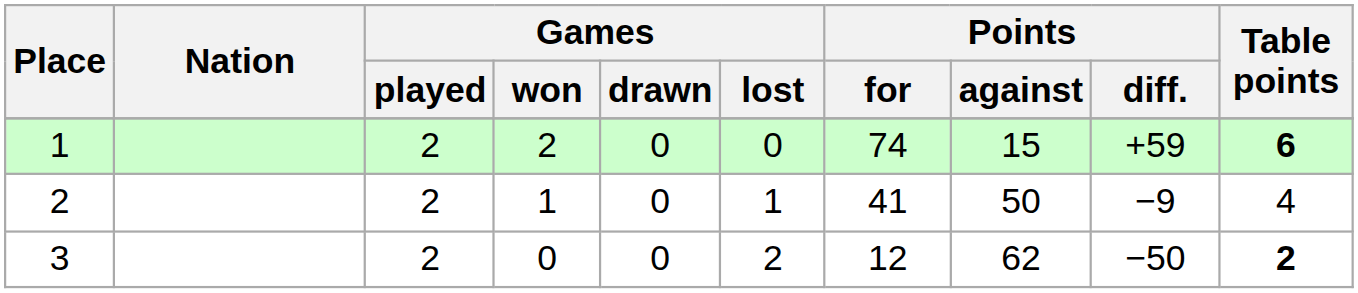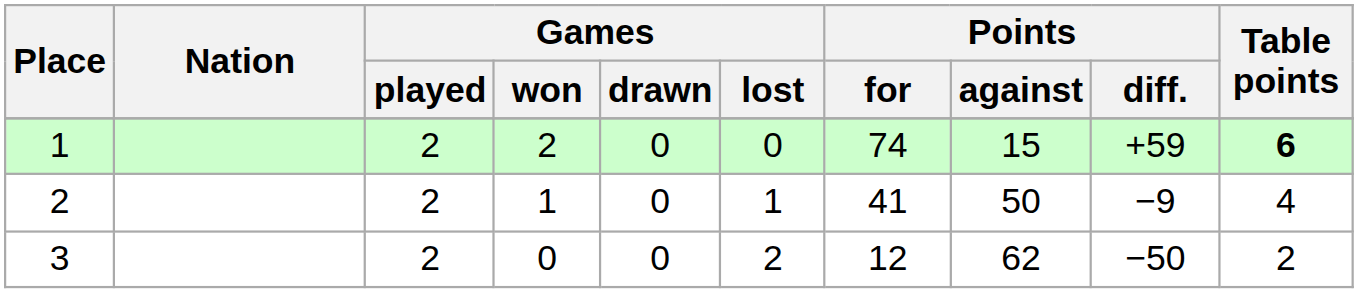(1286, 257) bold -> (1286, 257) normal
